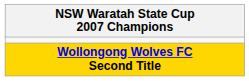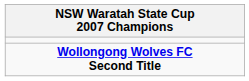(125, 59) gold background -> (125, 59) no background
